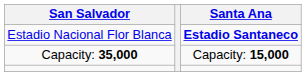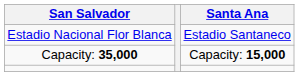(241, 34) bold -> (237, 34) normal
